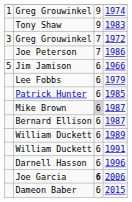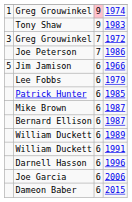(98, 11) no background -> (98, 11) pink background
(98, 108) lightgrey background -> (98, 108) no background
(98, 176) bold -> (98, 176) normal
